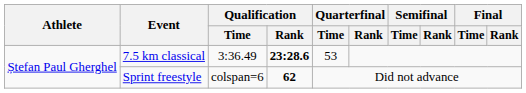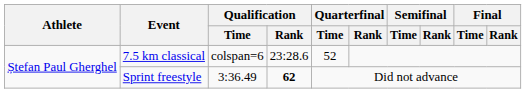(237, 56) 3:36.49 -> (237, 56) colspan=6
(289, 56) bold -> (289, 56) normal
(331, 56) 53 -> (330, 56) 52
(237, 77) colspan=6 -> (237, 77) 3:36.49
